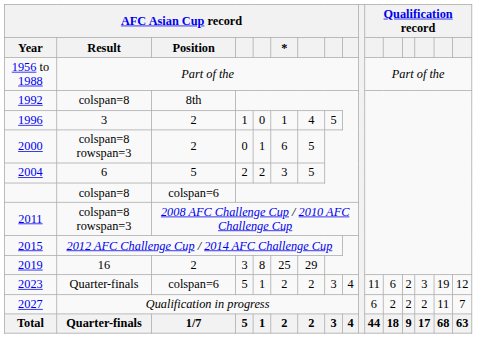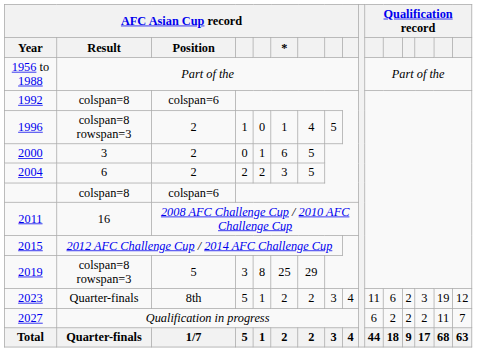(194, 100) 8th -> (194, 100) colspan=6
(104, 120) 3 -> (104, 127) colspan=8 rowspan=3
(104, 146) colspan=8 rowspan=3 -> (104, 153) 3
(194, 173) 5 -> (194, 173) 2
(104, 219) colspan=8 rowspan=3 -> (104, 219) 16
(104, 265) 16 -> (104, 272) colspan=8 rowspan=3
(194, 265) 2 -> (194, 272) 5
(194, 284) colspan=6 -> (194, 298) 8th
